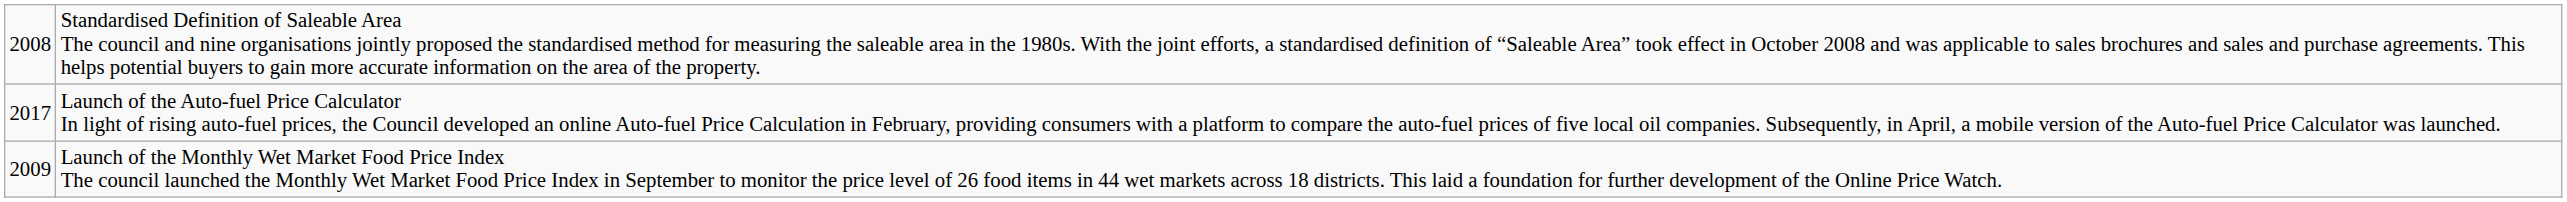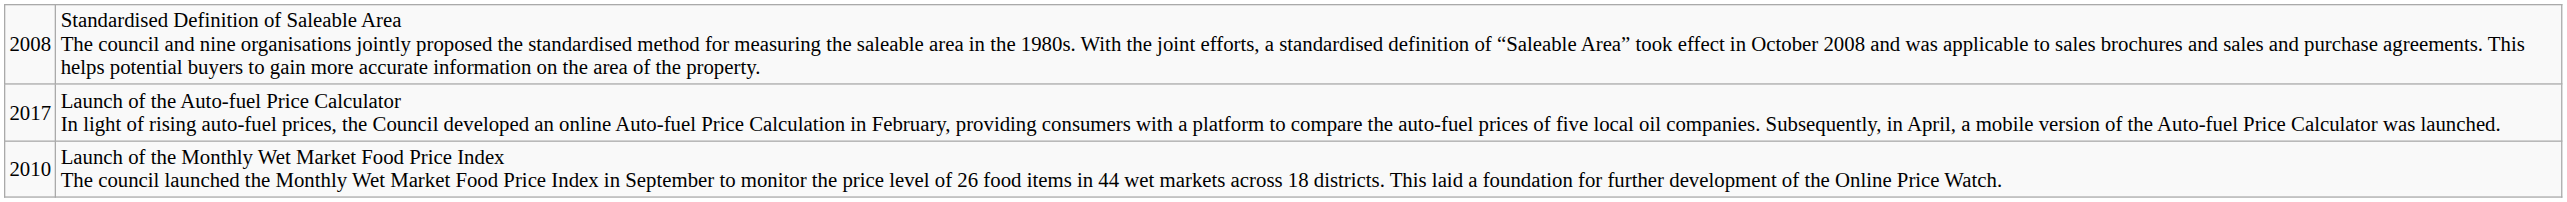(30, 168) 2009 -> (30, 168) 2010
